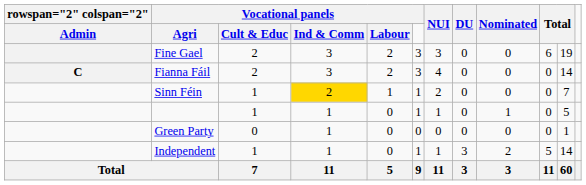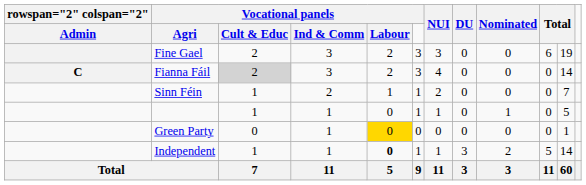(254, 72) no background -> (254, 72) lightgrey background
(329, 92) gold background -> (329, 92) no background
(390, 131) no background -> (390, 131) gold background
(390, 151) normal -> (390, 151) bold
